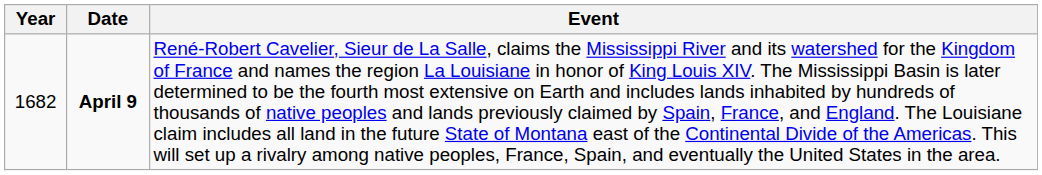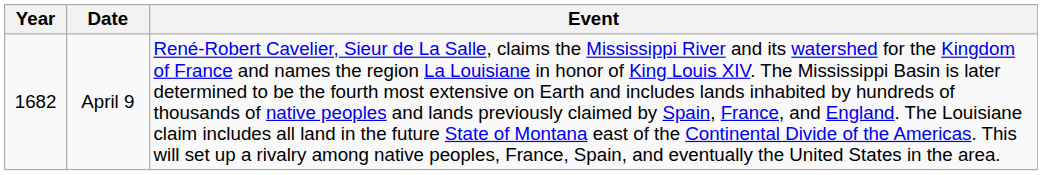(108, 101) bold -> (108, 101) normal
